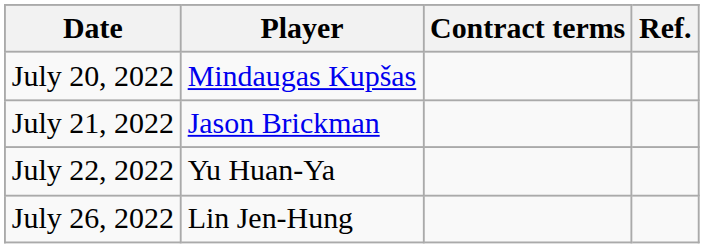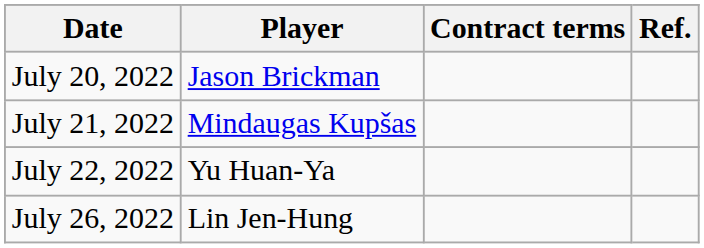(302, 75) Mindaugas Kupšas -> (284, 75) Jason Brickman
(284, 123) Jason Brickman -> (302, 123) Mindaugas Kupšas
